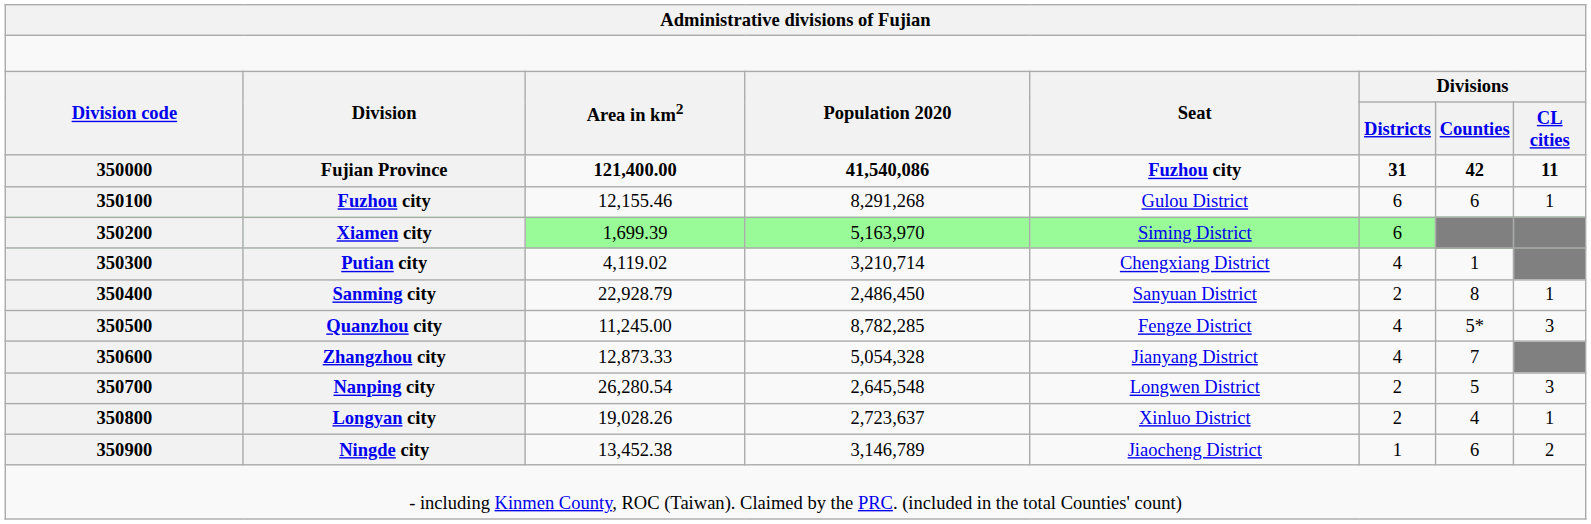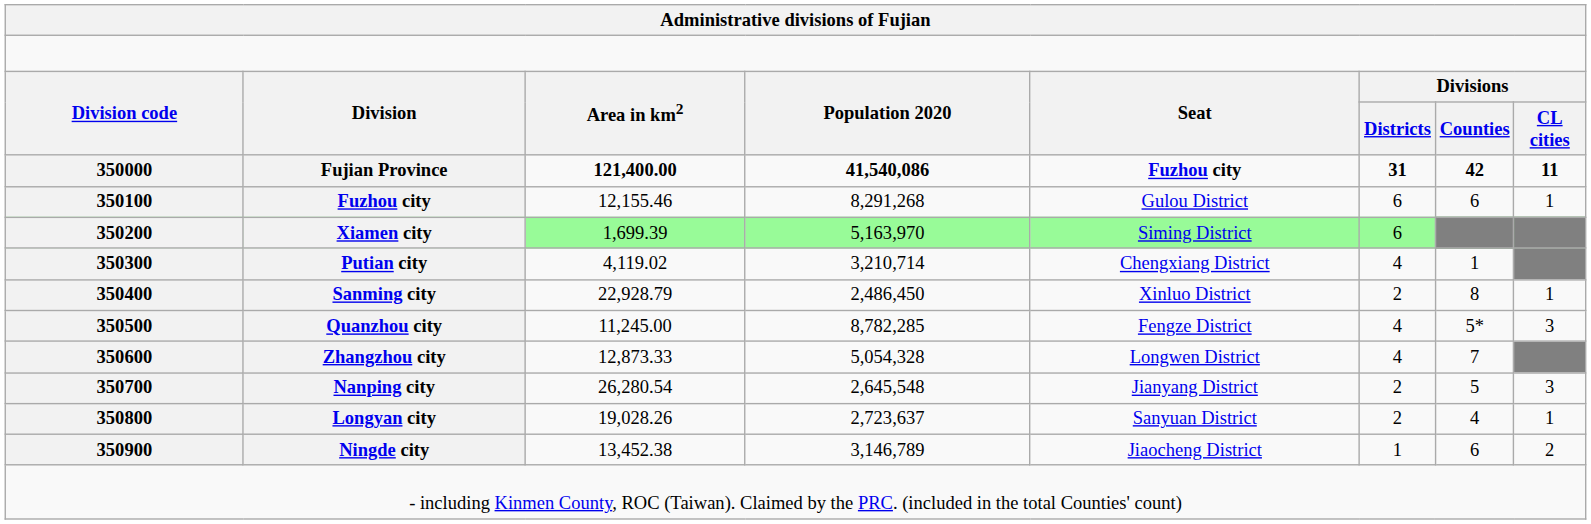(1195, 294) Sanyuan District -> (1195, 294) Xinluo District
(1195, 356) Jianyang District -> (1195, 356) Longwen District
(1195, 387) Longwen District -> (1195, 387) Jianyang District
(1195, 419) Xinluo District -> (1195, 419) Sanyuan District
